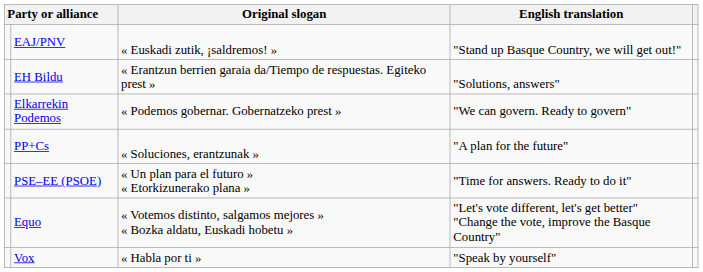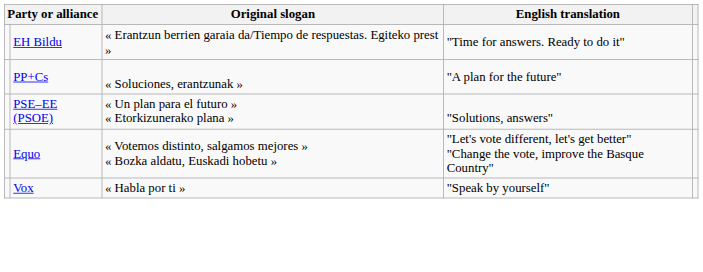- row: (40, 42)
(507, 84) "Solutions, answers" -> (536, 42) "Time for answers. Ready to do it"
- row: (41, 111)
(542, 180) "Time for answers. Ready to do it" -> (500, 118) "Solutions, answers"
